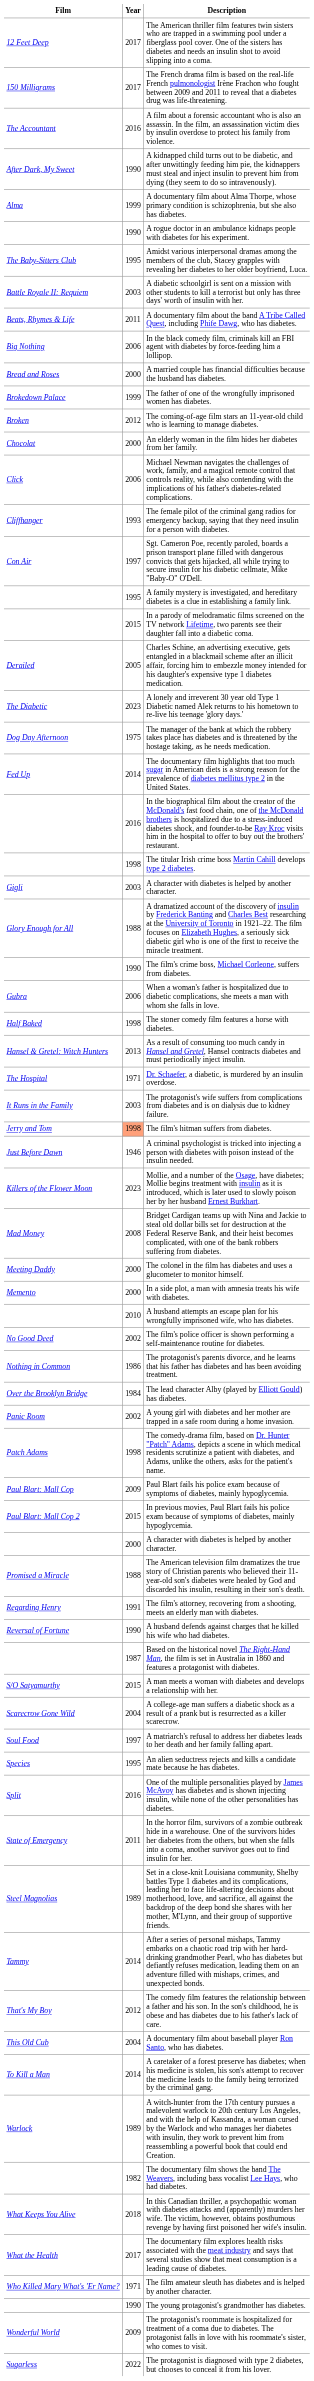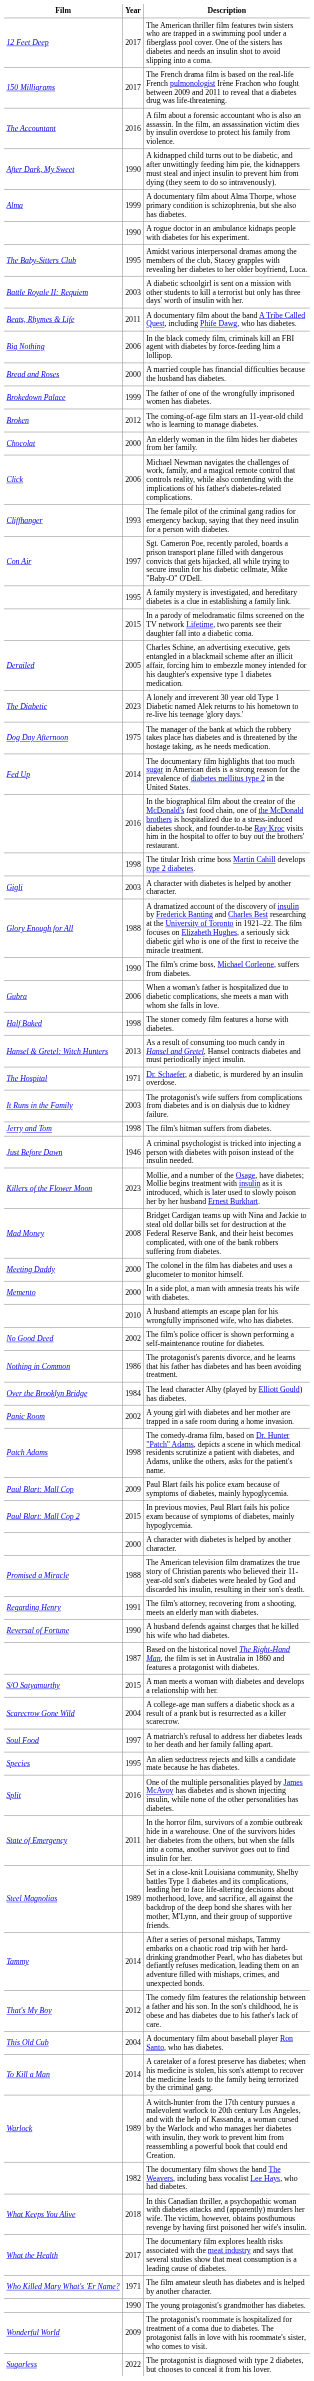(133, 1129) lightsalmon background -> (133, 1129) no background
